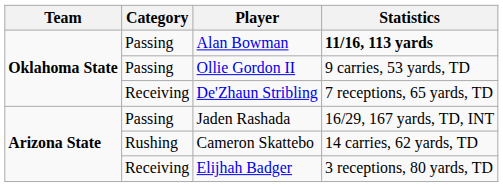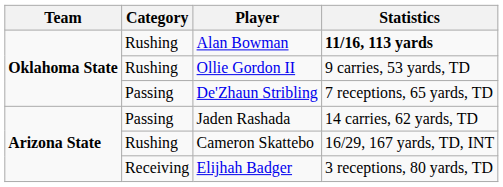(149, 43) Passing -> (151, 43) Rushing
(149, 68) Passing -> (151, 68) Rushing
(157, 93) Receiving -> (149, 93) Passing
(410, 118) 16/29, 167 yards, TD, INT -> (401, 118) 14 carries, 62 yards, TD
(401, 143) 14 carries, 62 yards, TD -> (410, 143) 16/29, 167 yards, TD, INT
